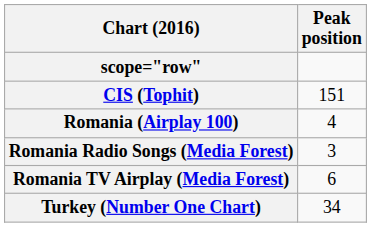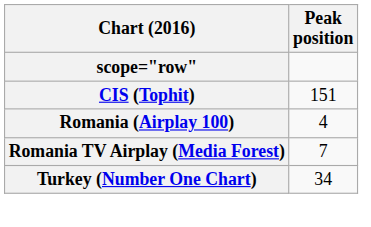- row: (151, 151)
(332, 179) 6 -> (323, 151) 7
